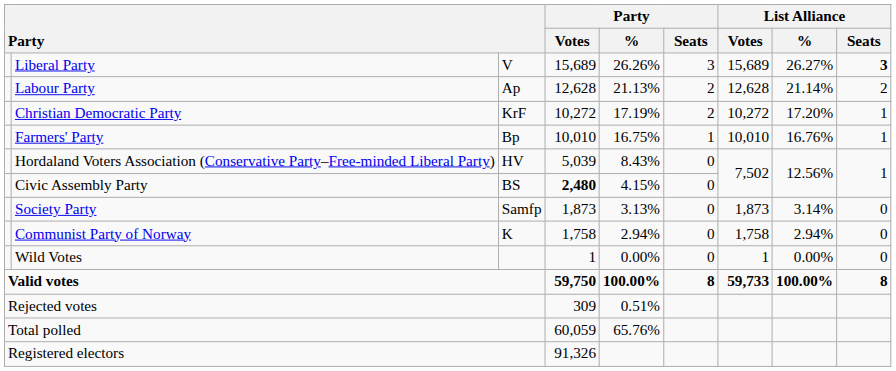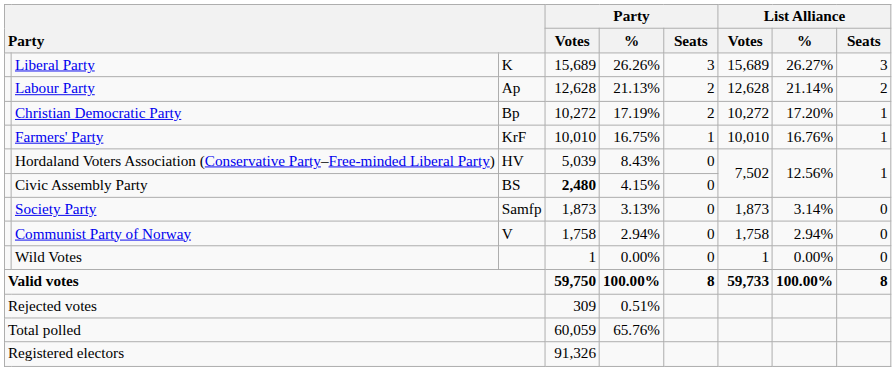(507, 64) V -> (507, 64) K
(884, 64) bold -> (884, 64) normal
(514, 112) KrF -> (511, 112) Bp
(511, 137) Bp -> (514, 137) KrF
(507, 233) K -> (507, 233) V
